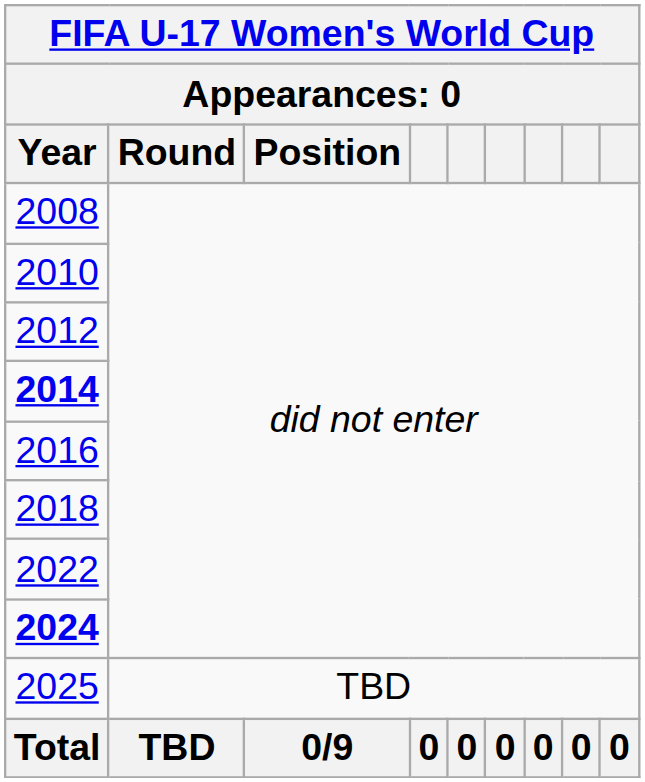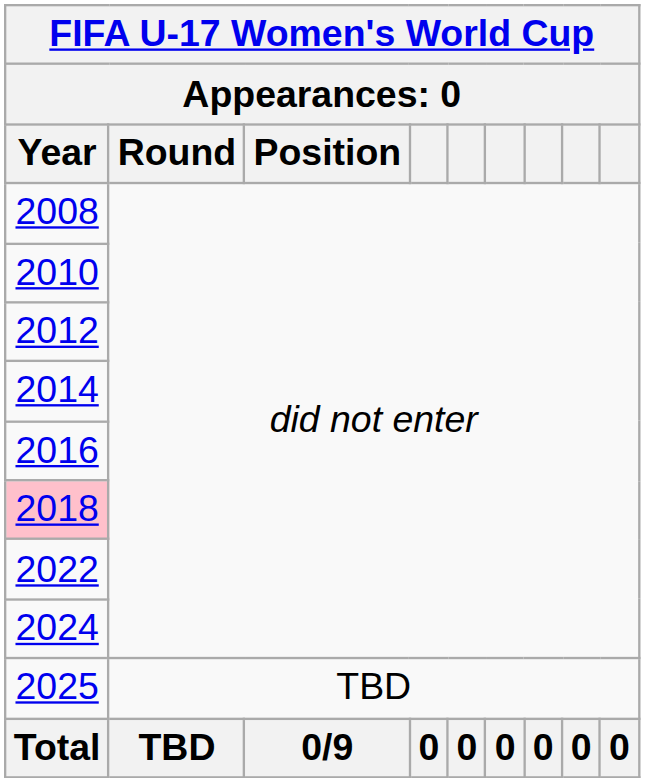(57, 390) bold -> (57, 390) normal
(57, 509) no background -> (57, 509) pink background
(57, 627) bold -> (57, 627) normal
